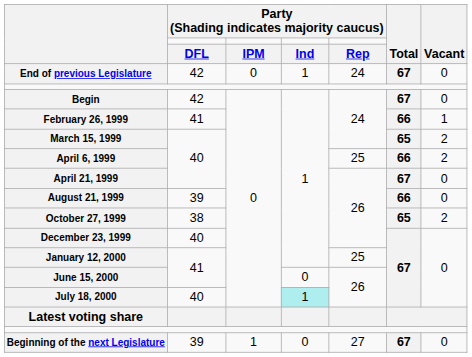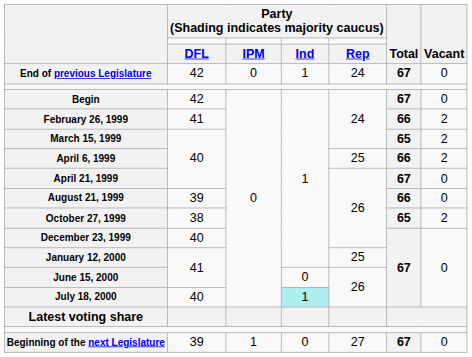(444, 119) 1 -> (444, 119) 2
